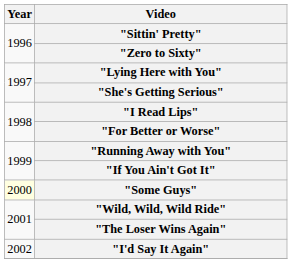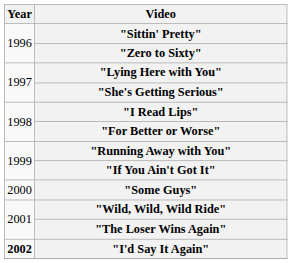(20, 190) lightyellow background -> (20, 190) no background
(20, 248) normal -> (20, 248) bold
